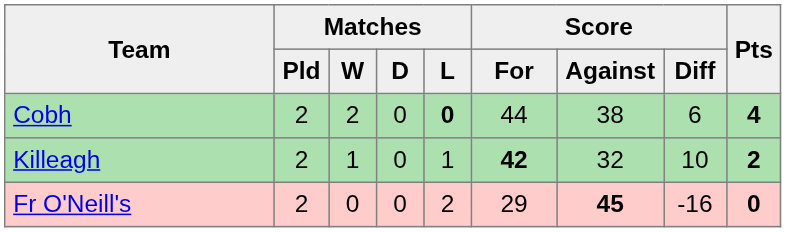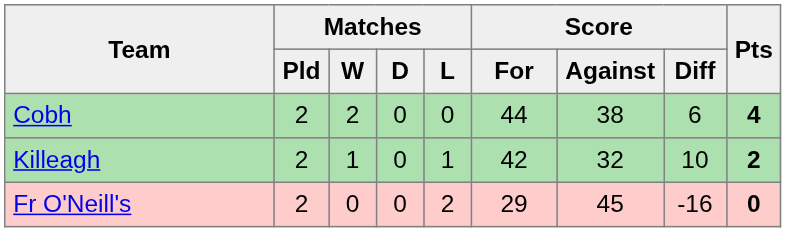(448, 115) bold -> (448, 115) normal
(514, 159) bold -> (514, 159) normal
(610, 204) bold -> (610, 204) normal
